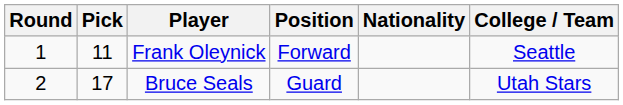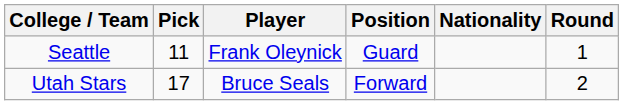columns swapped: (41, 20) <-> (544, 20)
(314, 52) Forward -> (391, 52) Guard
(314, 83) Guard -> (391, 83) Forward
